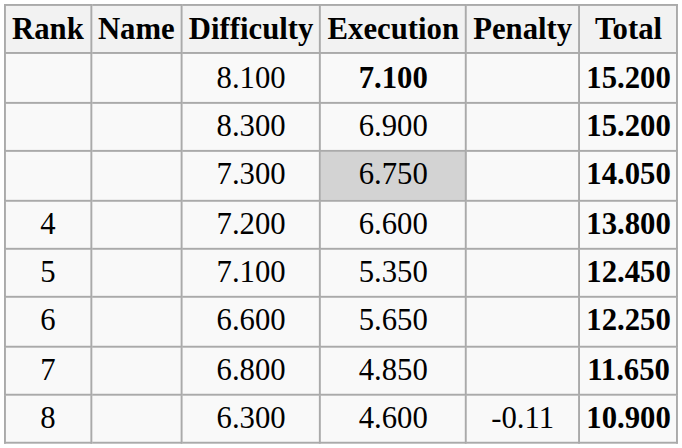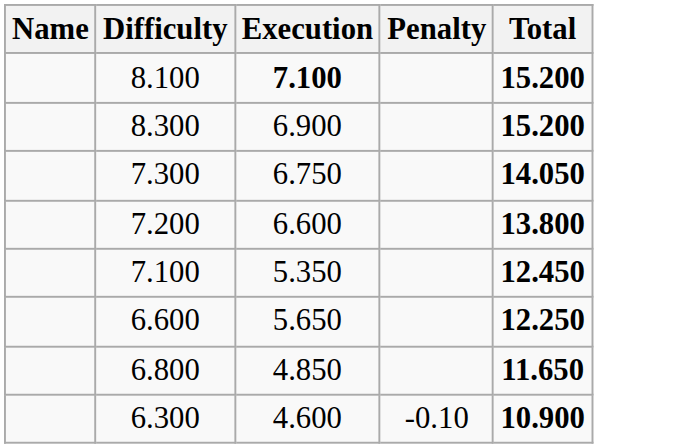- column: (48, 28)
(393, 175) lightgrey background -> (307, 175) no background
(523, 418) -0.11 -> (437, 418) -0.10
